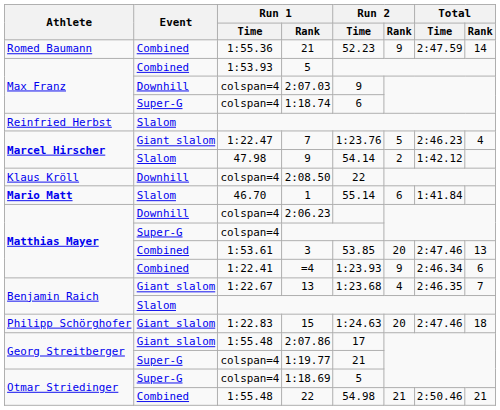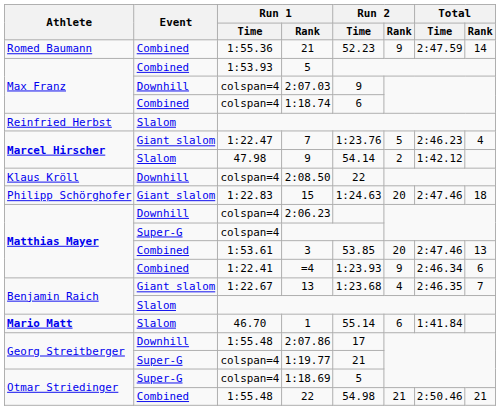(160, 104) Super-G -> (163, 104) Combined
rows swapped: (40, 195) <-> (69, 323)
(176, 341) Giant slalom -> (163, 341) Downhill
